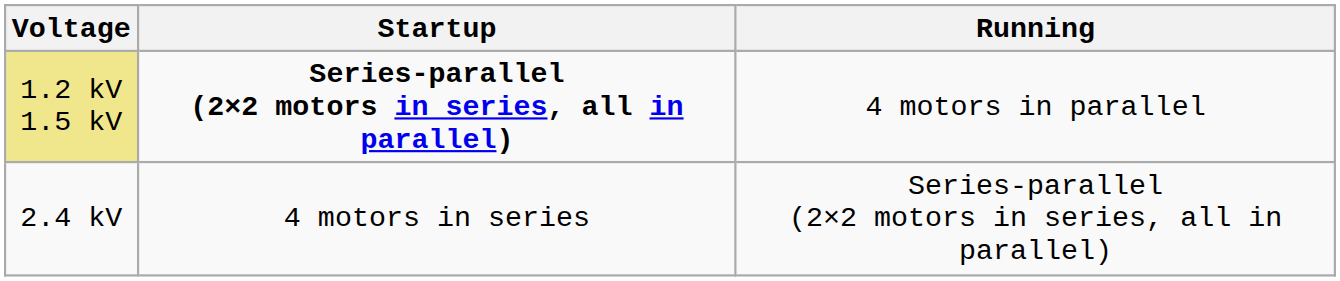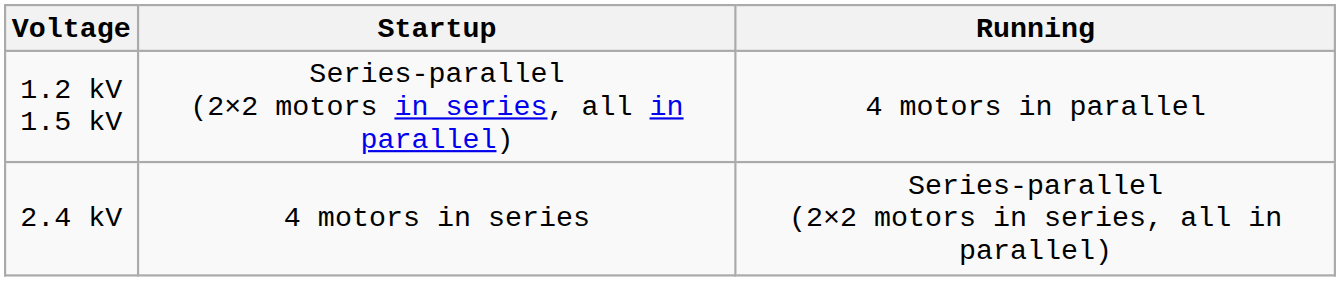(71, 107) khaki background -> (71, 107) no background
(437, 107) bold -> (437, 107) normal
